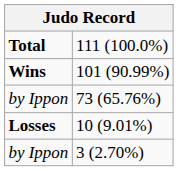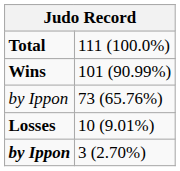(38, 152) normal -> (39, 152) bold
